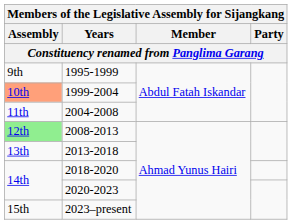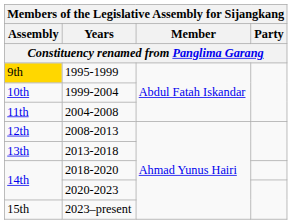(15, 72) no background -> (15, 72) gold background
(18, 92) lightsalmon background -> (18, 92) no background
(18, 131) lightgreen background -> (18, 131) no background
